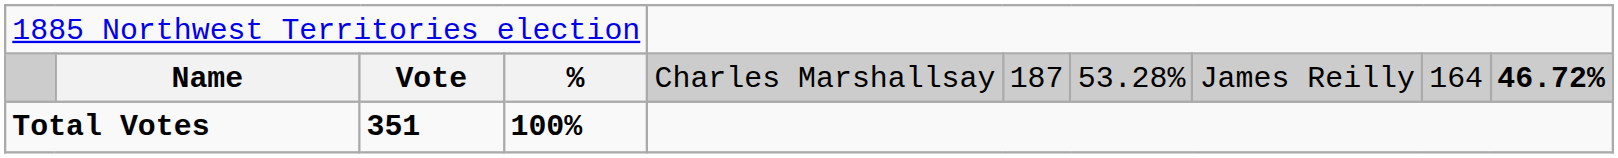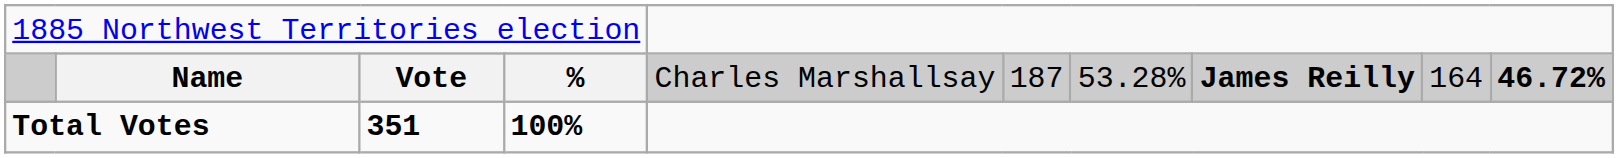(1307, 78) normal -> (1307, 78) bold
